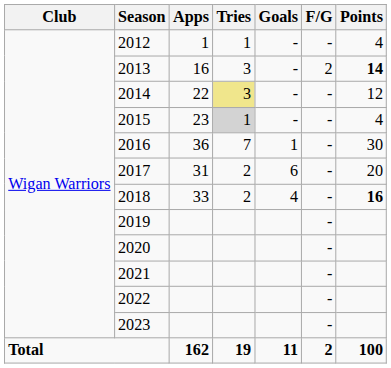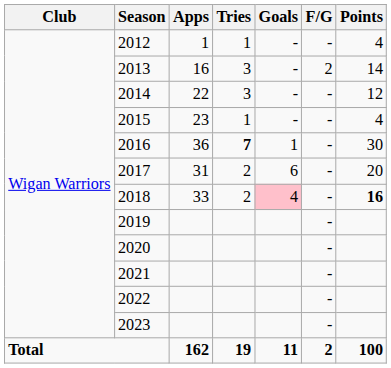(375, 68) bold -> (375, 68) normal
(247, 94) khaki background -> (247, 94) no background
(247, 119) lightgrey background -> (247, 119) no background
(247, 145) normal -> (247, 145) bold
(294, 196) no background -> (294, 196) pink background
